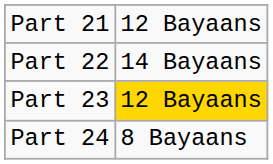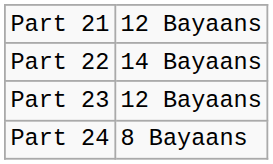(191, 101) gold background -> (191, 101) no background
